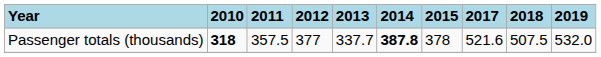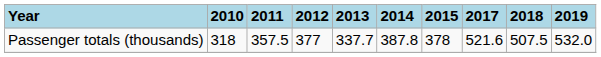(223, 40) bold -> (223, 40) normal
(399, 40) bold -> (399, 40) normal
